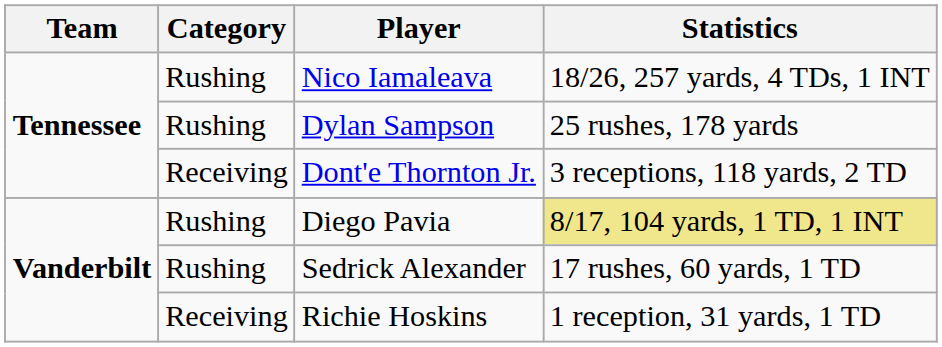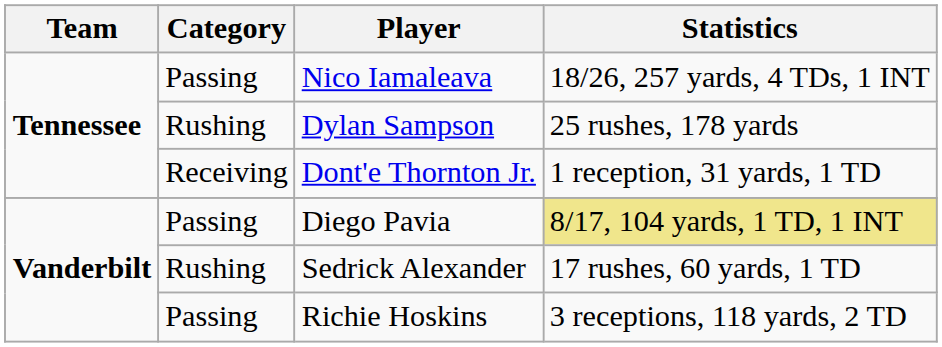(216, 76) Rushing -> (211, 76) Passing
(728, 172) 3 receptions, 118 yards, 2 TD -> (715, 172) 1 reception, 31 yards, 1 TD
(216, 220) Rushing -> (211, 220) Passing
(226, 316) Receiving -> (211, 316) Passing
(715, 316) 1 reception, 31 yards, 1 TD -> (728, 316) 3 receptions, 118 yards, 2 TD
